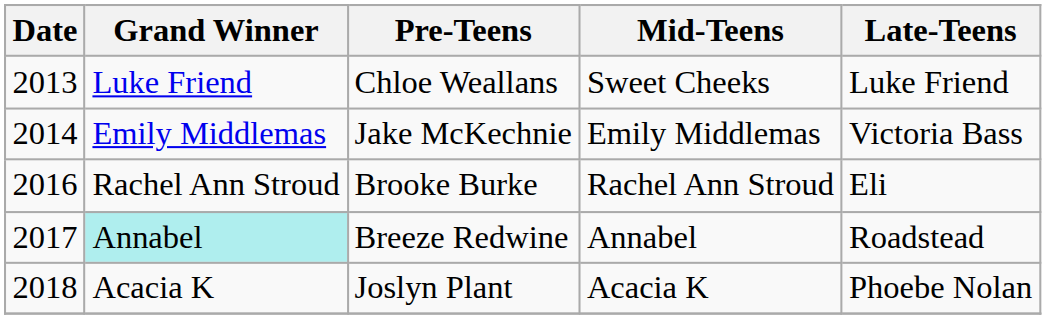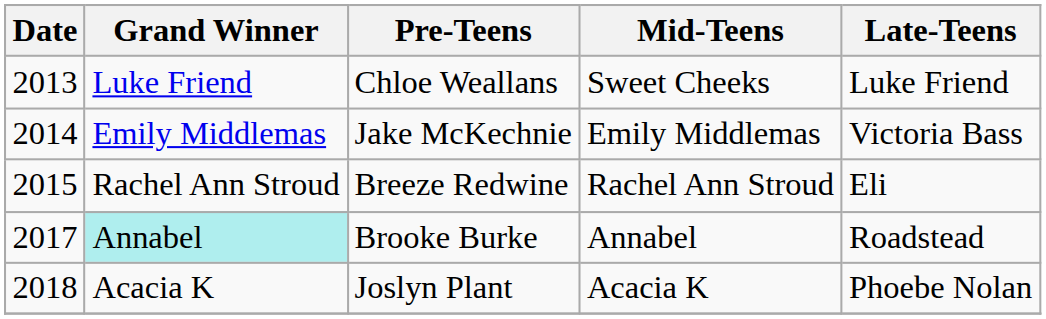(45, 184) 2016 -> (45, 184) 2015
(446, 184) Brooke Burke -> (461, 184) Breeze Redwine
(461, 236) Breeze Redwine -> (446, 236) Brooke Burke
